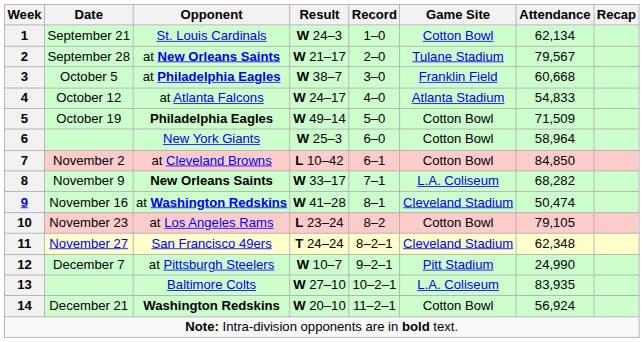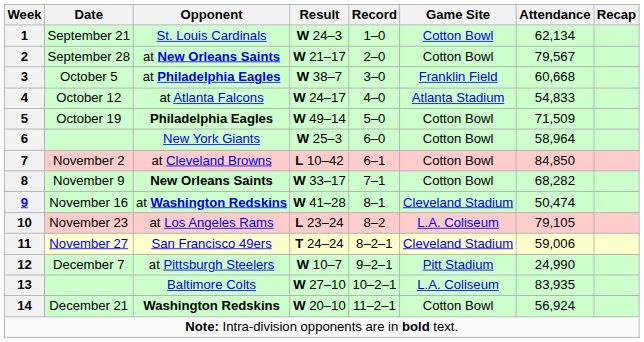(458, 56) Tulane Stadium -> (458, 56) Cotton Bowl
(458, 181) L.A. Coliseum -> (458, 181) Cotton Bowl
(458, 222) Cotton Bowl -> (458, 222) L.A. Coliseum
(555, 243) 62,348 -> (555, 243) 59,006
